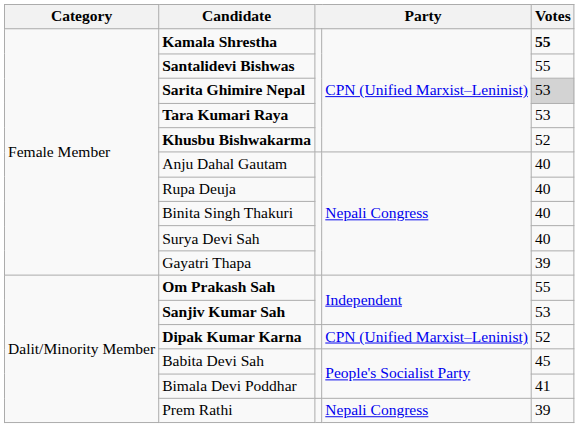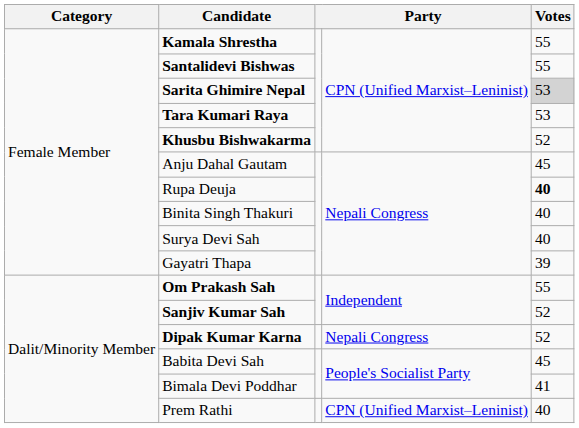(543, 41) bold -> (543, 41) normal
(543, 164) 40 -> (543, 164) 45
(543, 189) normal -> (543, 189) bold
(543, 312) 53 -> (543, 312) 52
(427, 336) CPN (Unified Marxist–Leninist) -> (377, 336) Nepali Congress
(377, 410) Nepali Congress -> (427, 410) CPN (Unified Marxist–Leninist)
(543, 410) 39 -> (543, 410) 40
